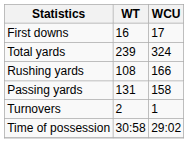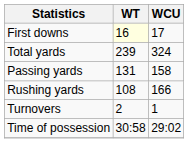(122, 33) no background -> (122, 33) lightyellow background
rows swapped: (45, 71) <-> (45, 90)
